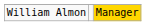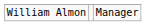(117, 13) gold background -> (117, 13) no background
